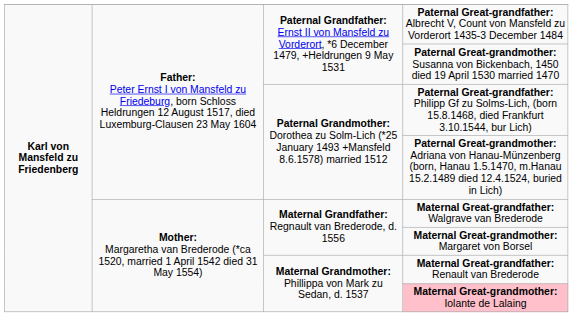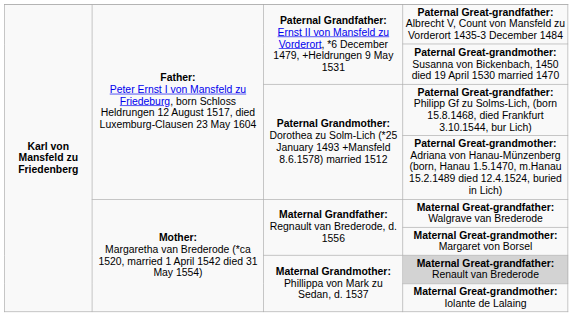(485, 269) no background -> (485, 269) lightgrey background
(485, 297) pink background -> (485, 297) no background
